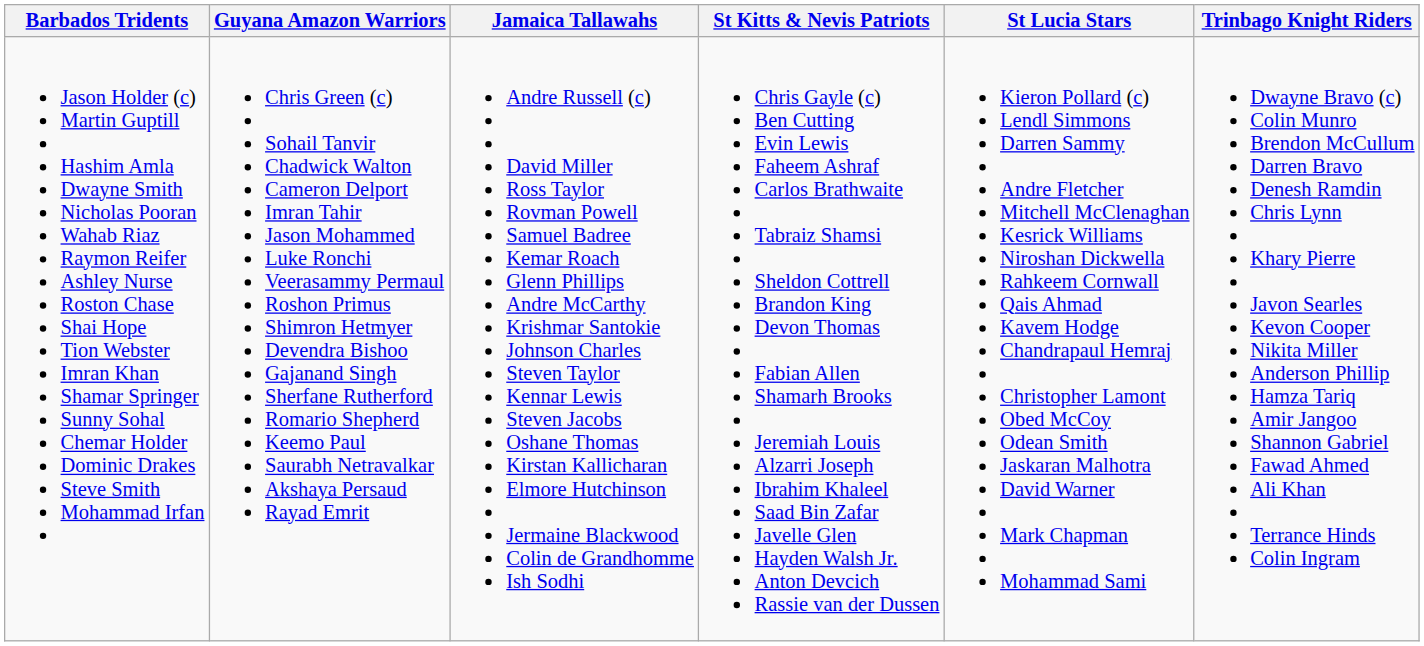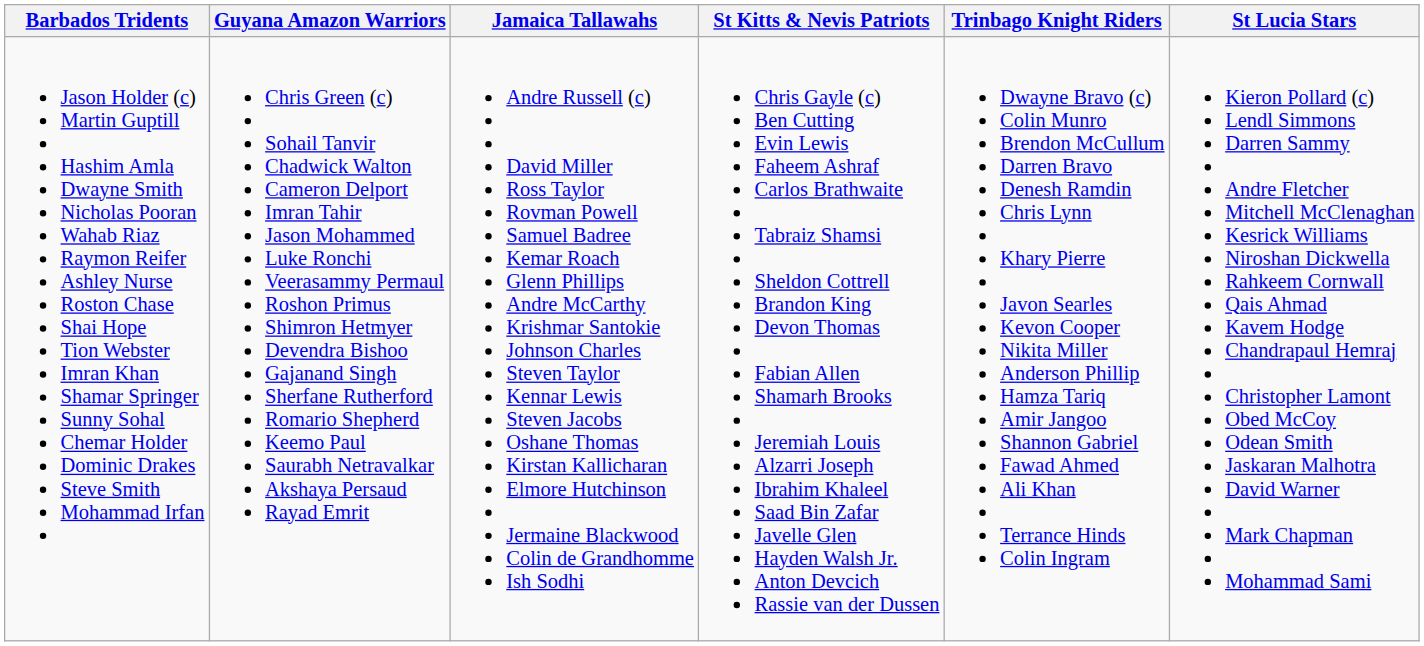columns swapped: (1069, 20) <-> (1307, 20)
